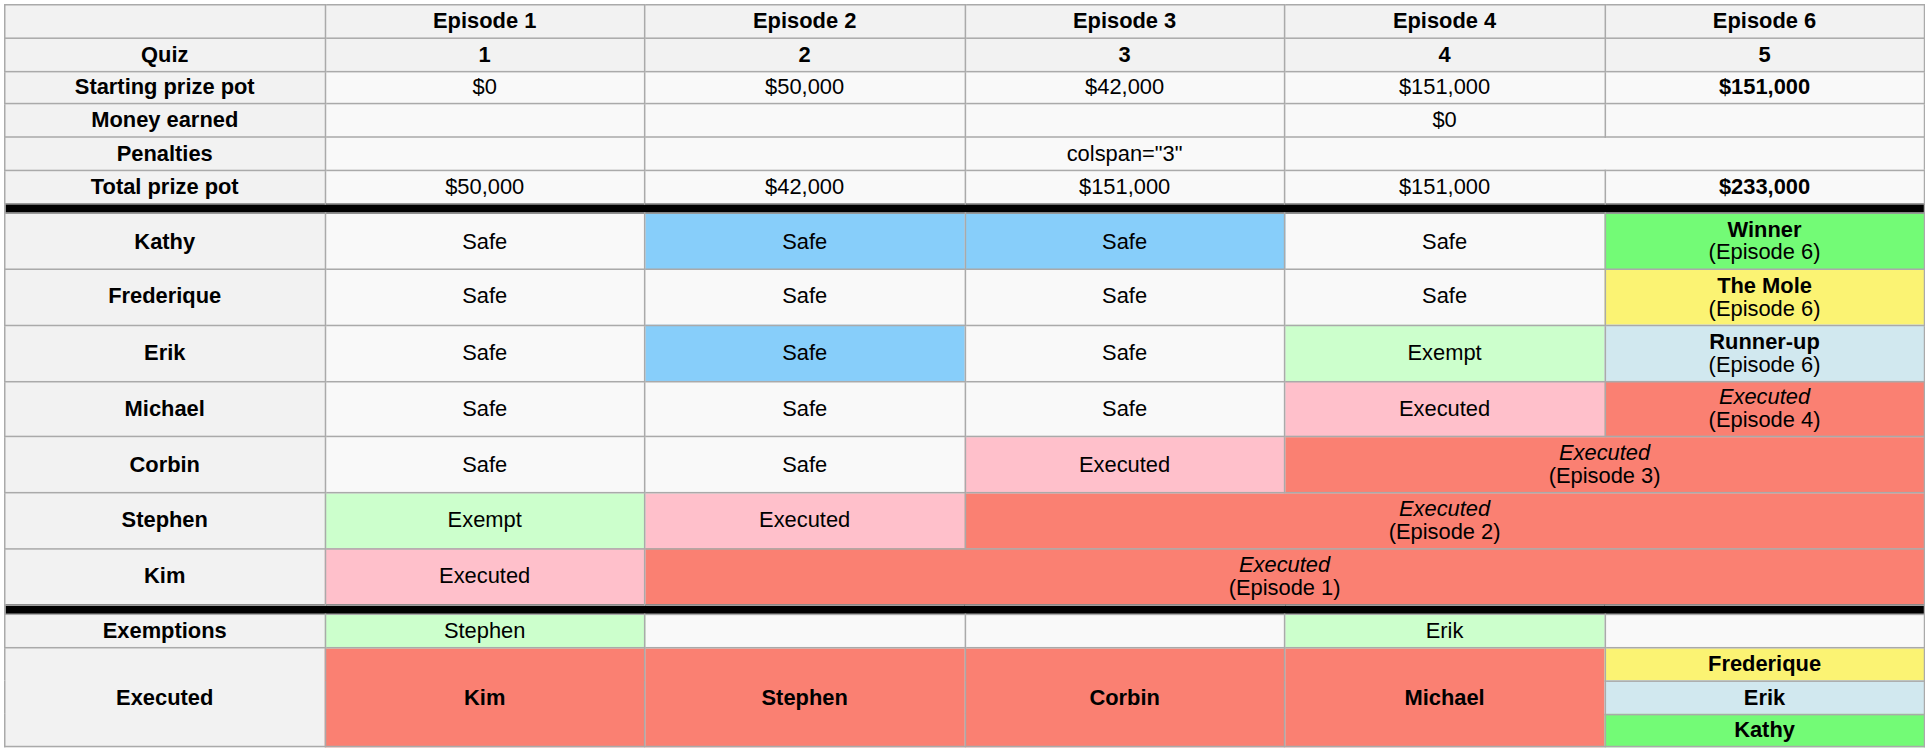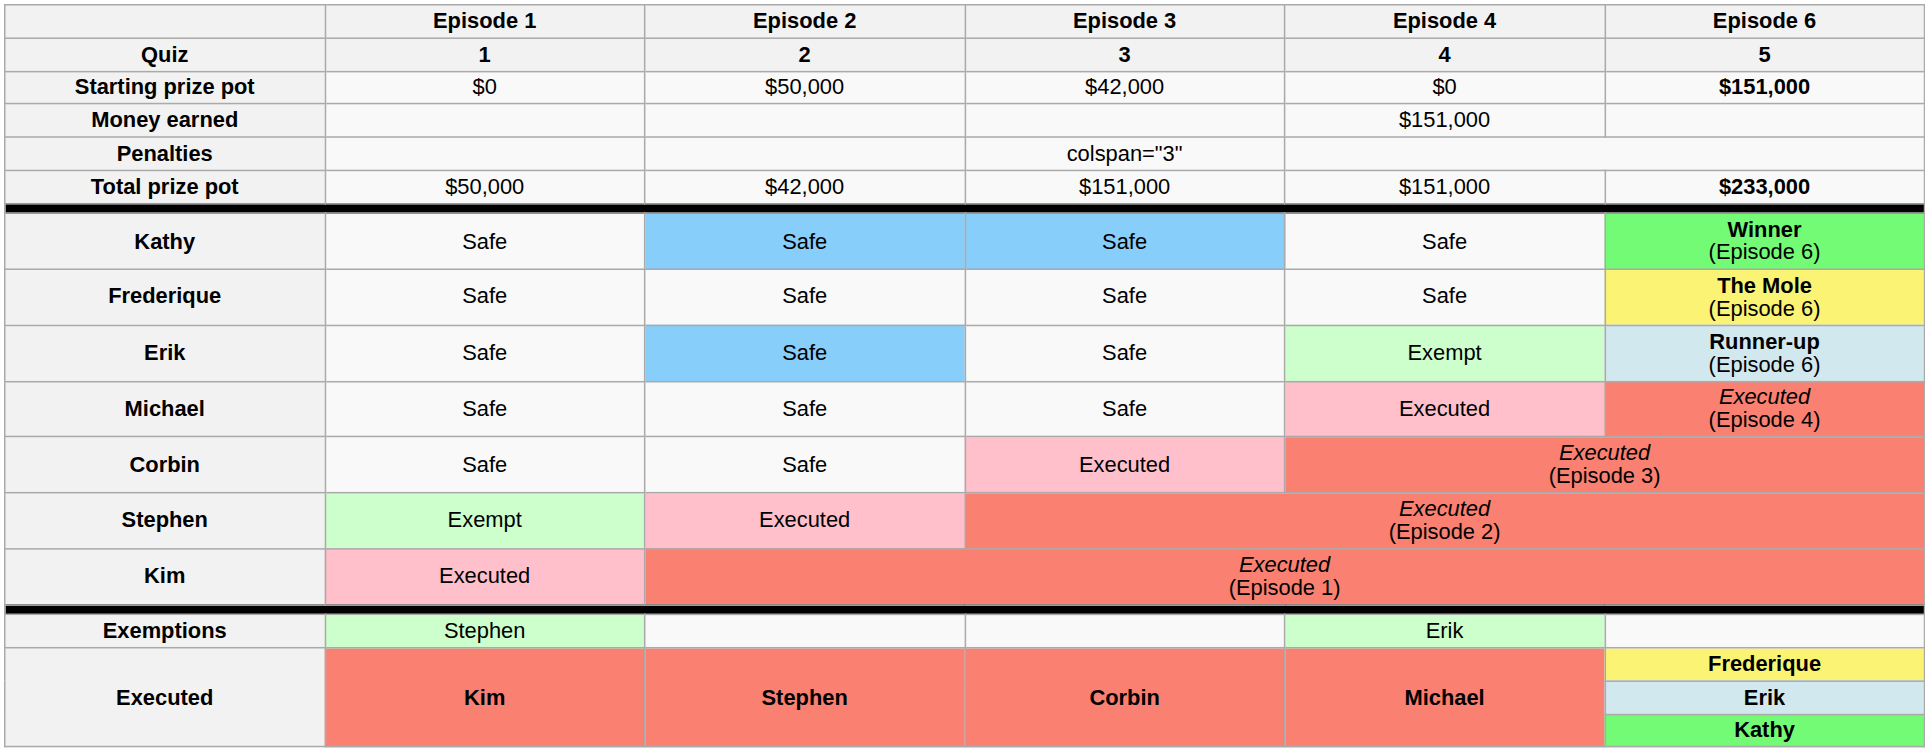(1445, 87) $151,000 -> (1445, 87) $0
(1445, 120) $0 -> (1445, 120) $151,000
